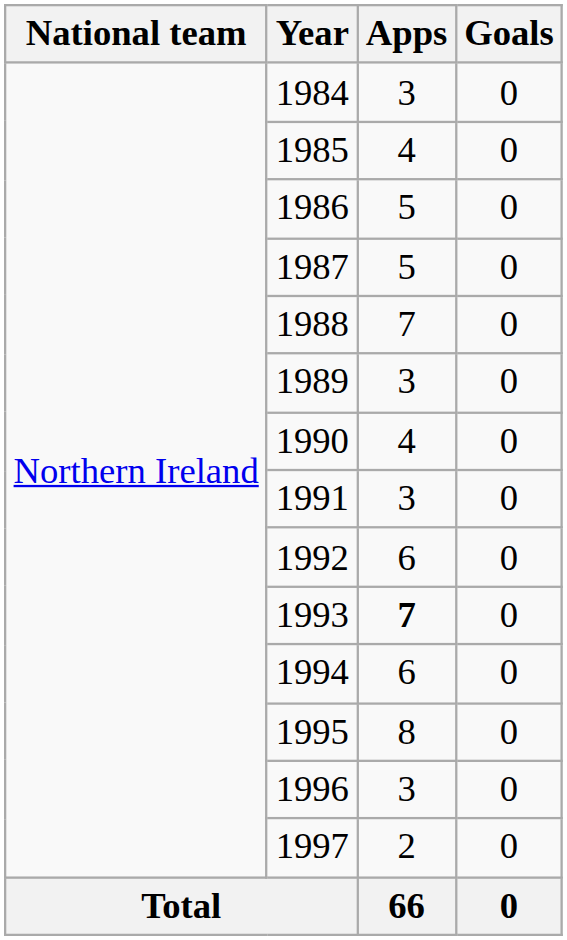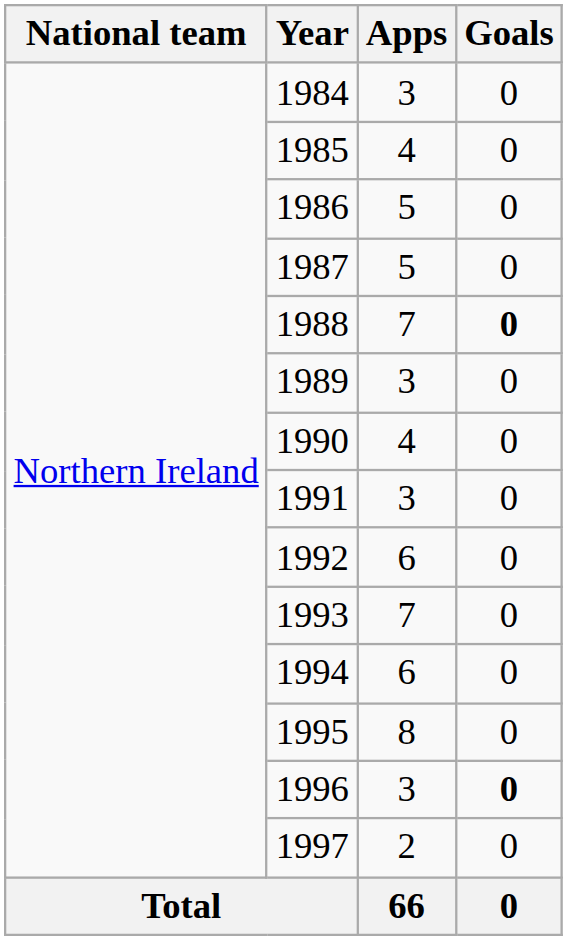(509, 324) normal -> (509, 324) bold
(407, 614) bold -> (407, 614) normal
(509, 788) normal -> (509, 788) bold
